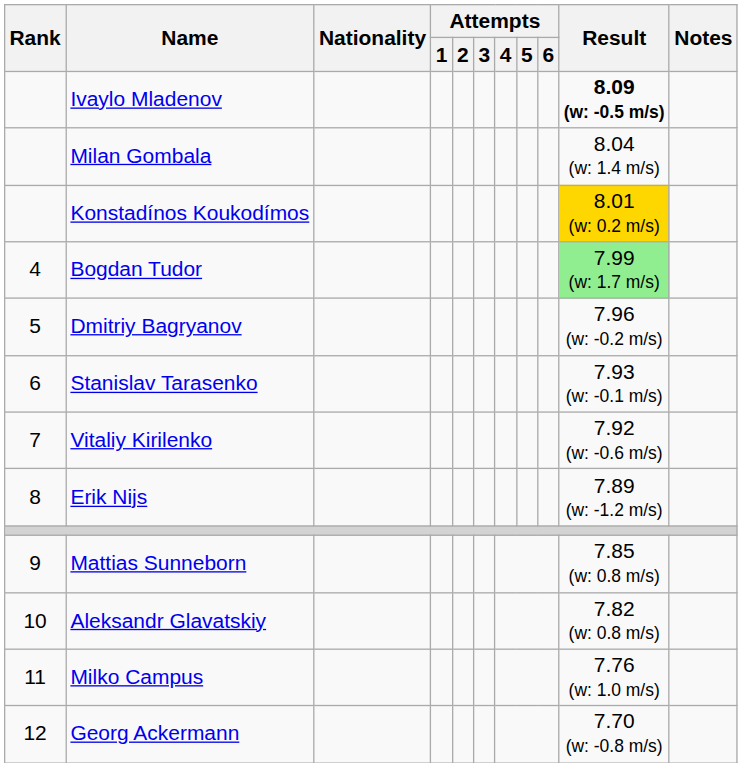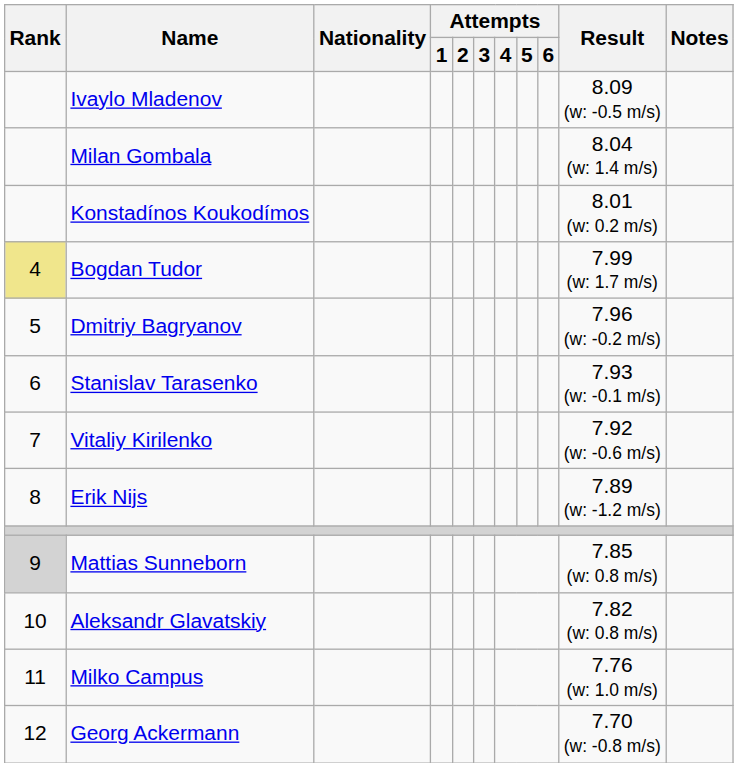(614, 99) bold -> (612, 99) normal
(614, 213) gold background -> (612, 213) no background
(35, 269) no background -> (35, 269) khaki background
(614, 269) lightgreen background -> (612, 269) no background
(35, 563) no background -> (35, 563) lightgrey background
